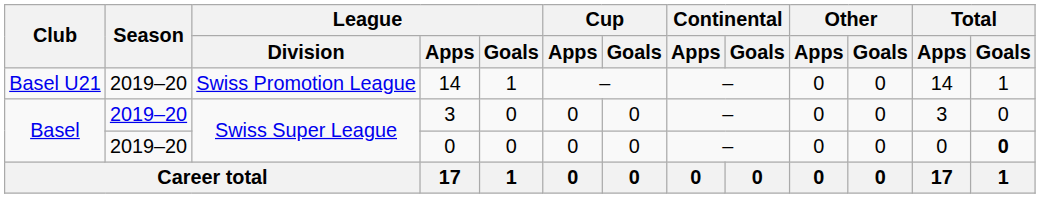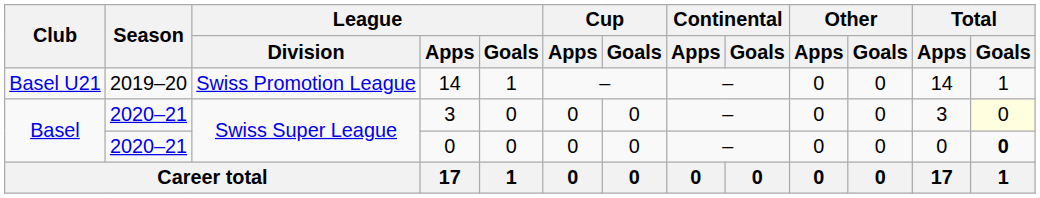(149, 114) 2019–20 -> (149, 114) 2020–21
(1003, 114) no background -> (1003, 114) lightyellow background
(149, 146) 2019–20 -> (149, 146) 2020–21
